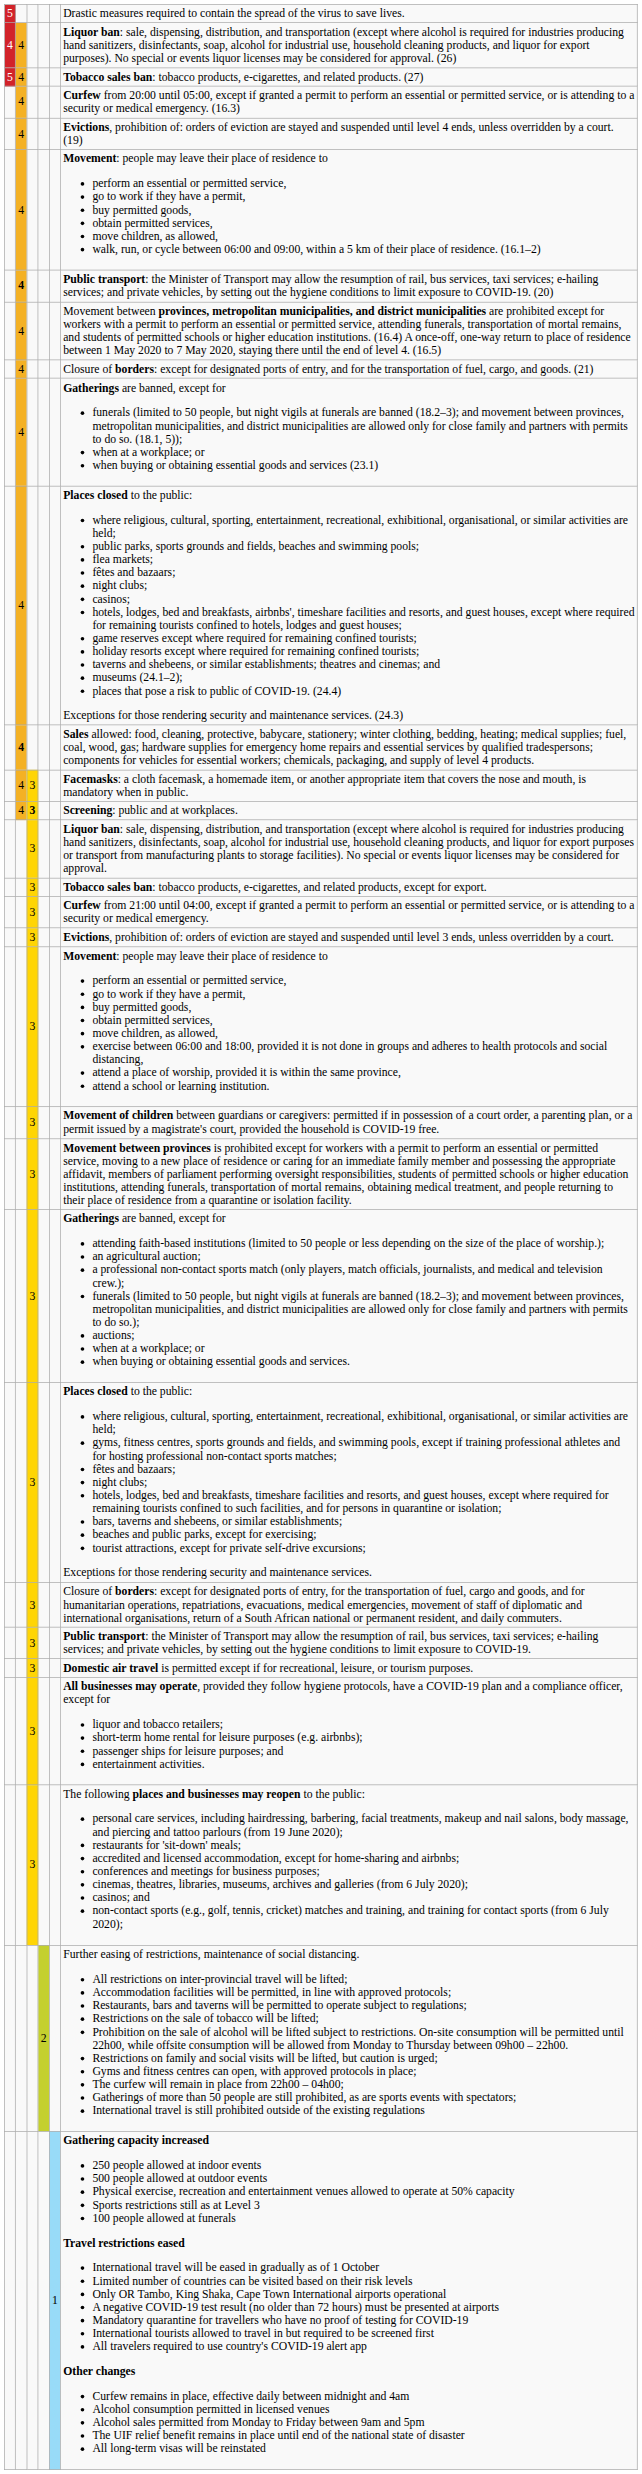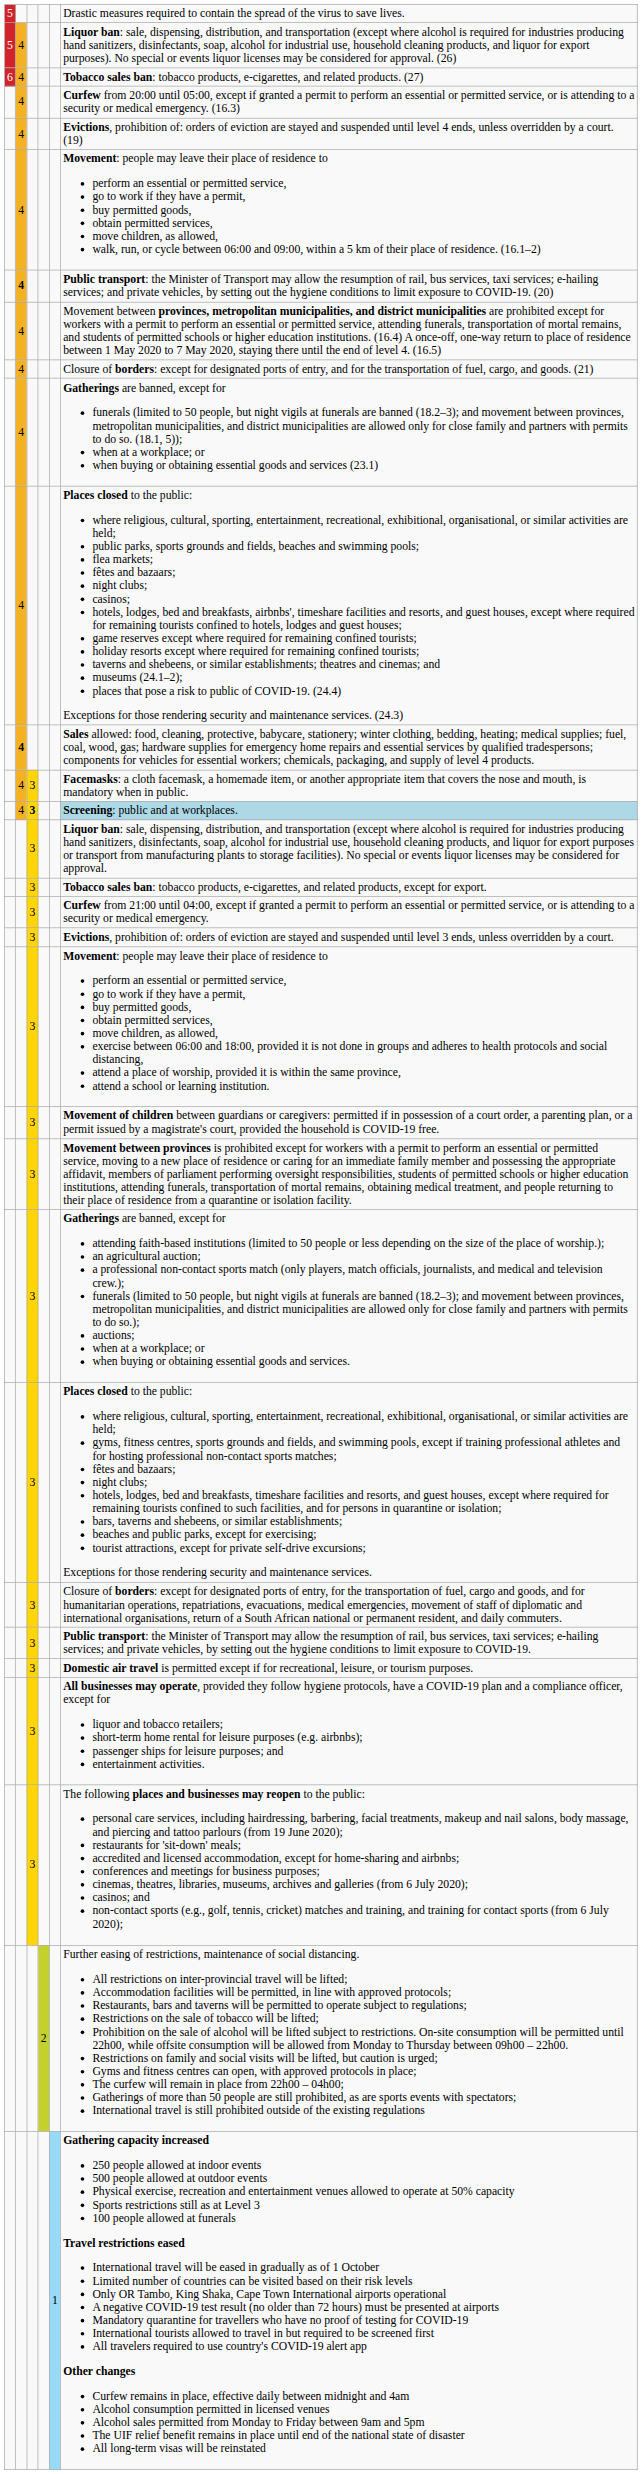(10, 45) 4 -> (10, 45) 5
(10, 77) 5 -> (10, 77) 6
(150, 810) no background -> (150, 810) lightblue background
